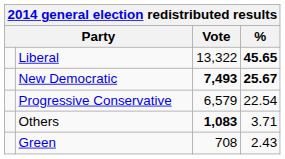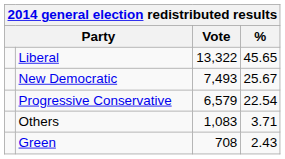(260, 57) bold -> (260, 57) normal
(221, 79) bold -> (221, 79) normal
(260, 79) bold -> (260, 79) normal
(221, 121) bold -> (221, 121) normal
